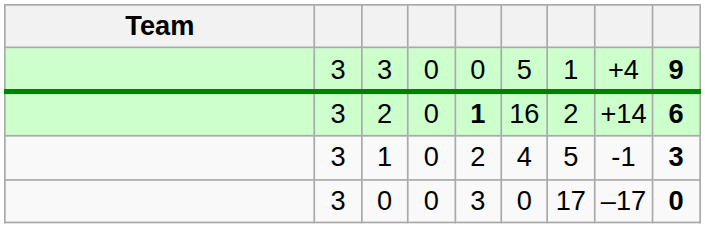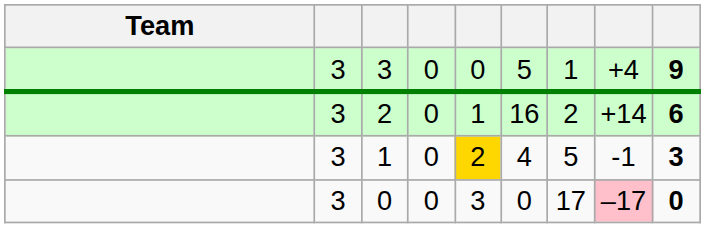(478, 114) bold -> (478, 114) normal
(478, 157) no background -> (478, 157) gold background
(623, 200) no background -> (623, 200) pink background
